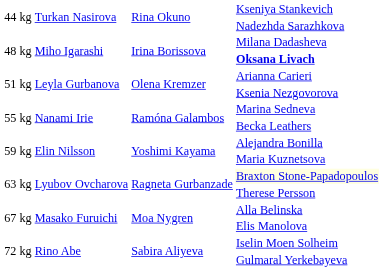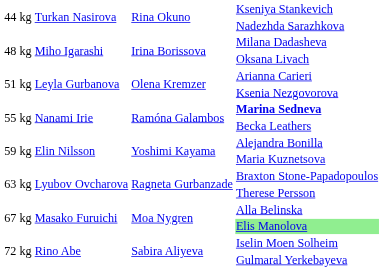(275, 59) bold -> (273, 59) normal
(276, 109) normal -> (279, 109) bold
(307, 176) lightyellow background -> (307, 176) no background
(272, 226) no background -> (272, 226) lightgreen background
